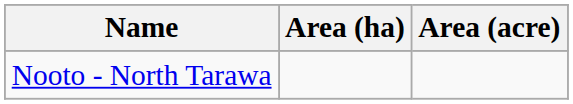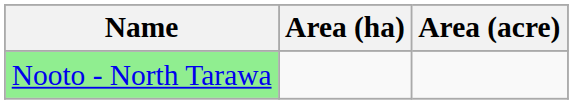(142, 74) no background -> (142, 74) lightgreen background
